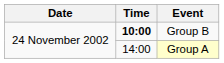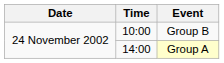(136, 31) bold -> (136, 31) normal
